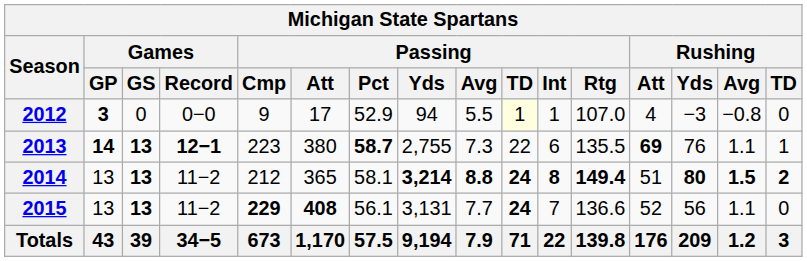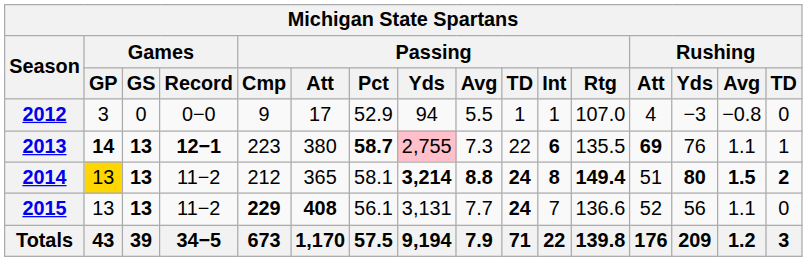(103, 114) bold -> (103, 114) normal
(520, 114) lightyellow background -> (520, 114) no background
(427, 146) no background -> (427, 146) pink background
(554, 146) normal -> (554, 146) bold
(103, 177) no background -> (103, 177) gold background
